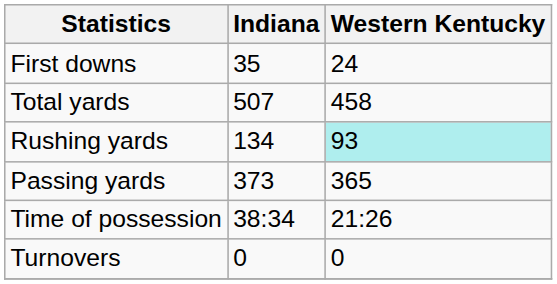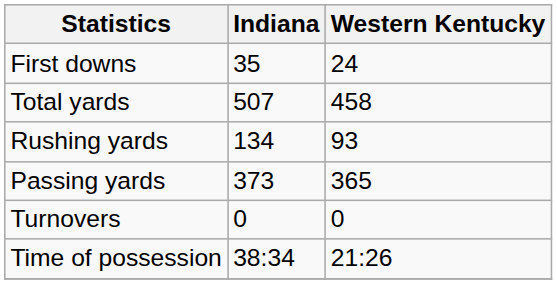(344, 141) paleturquoise background -> (344, 141) no background
rows swapped: (65, 258) <-> (116, 219)
